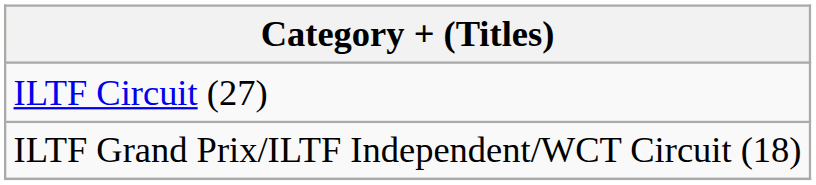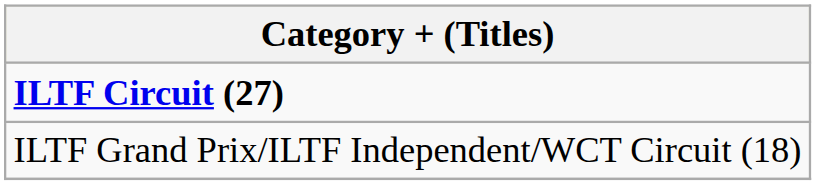(141, 91) normal -> (149, 91) bold
